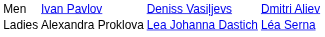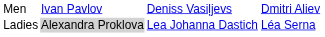(92, 25) no background -> (92, 25) lightgrey background
